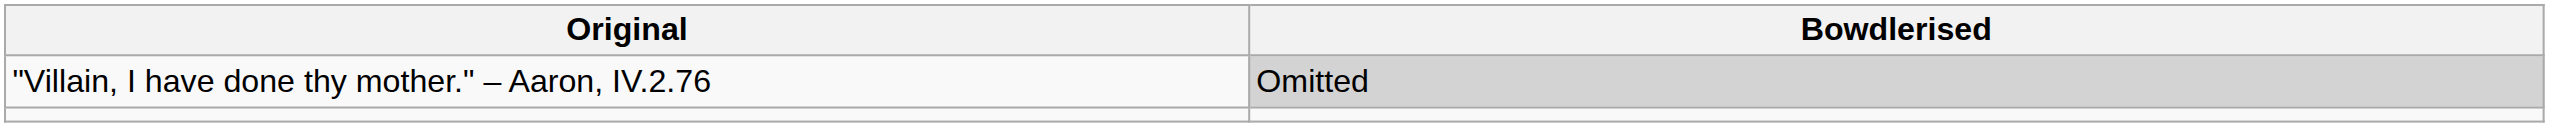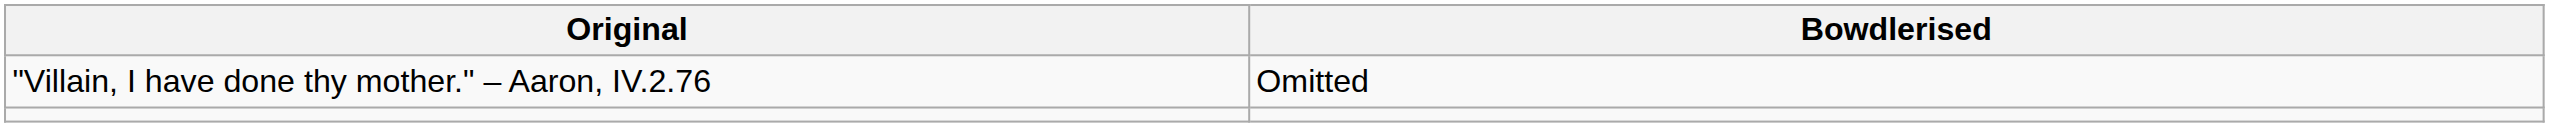(1313, 81) lightgrey background -> (1313, 81) no background
